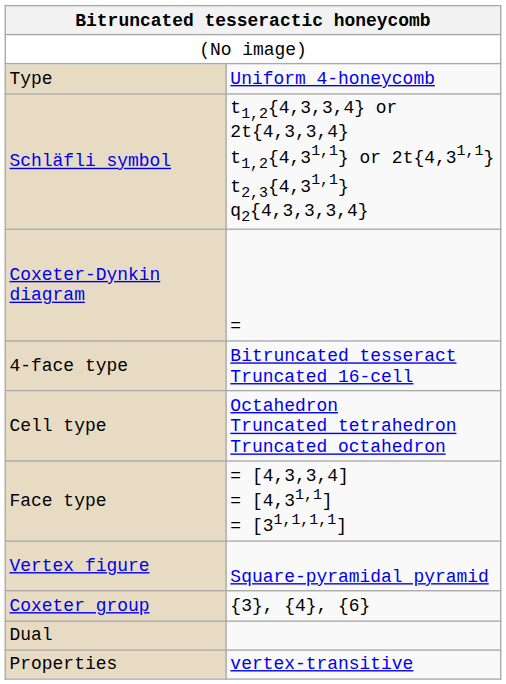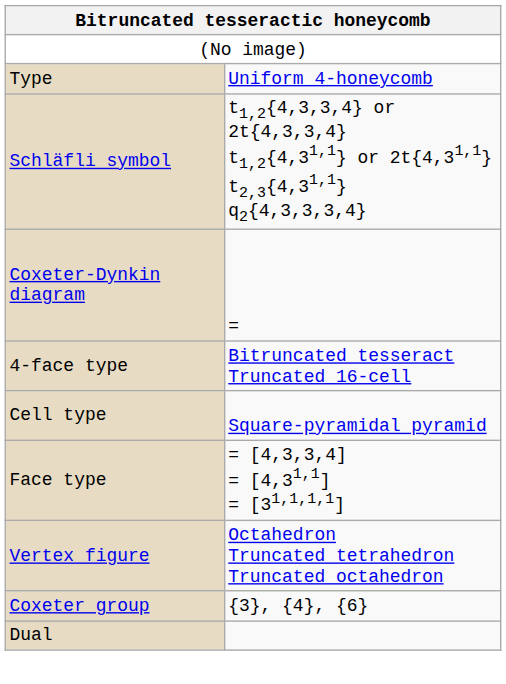(343, 426) Octahedron Truncated tetrahedron Truncated octahedron -> (357, 426) Square-pyramidal pyramid
(360, 577) Square-pyramidal pyramid -> (341, 556) Octahedron Truncated tetrahedron Truncated octahedron
- row: (63, 664)
